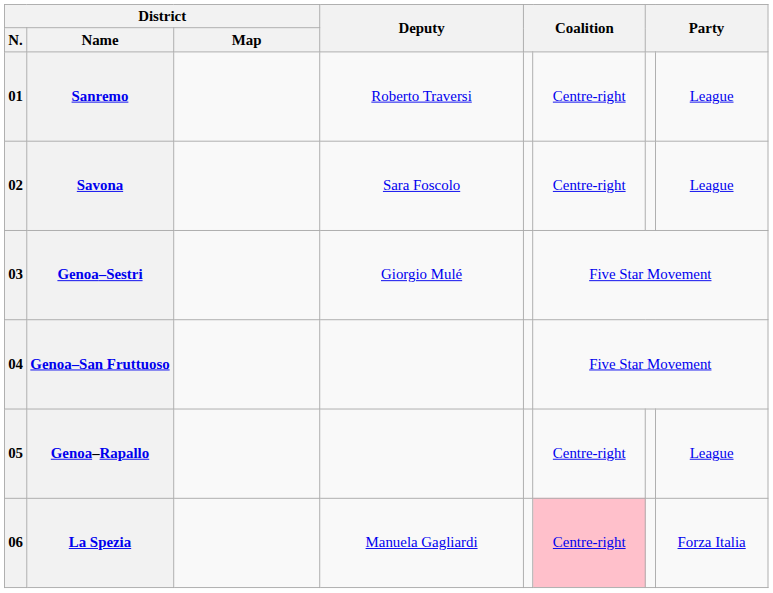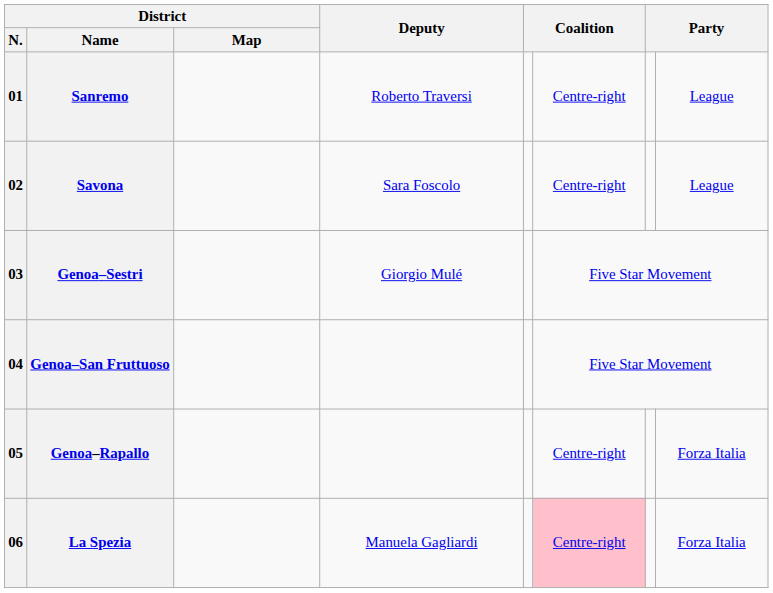(712, 453) League -> (712, 453) Forza Italia
